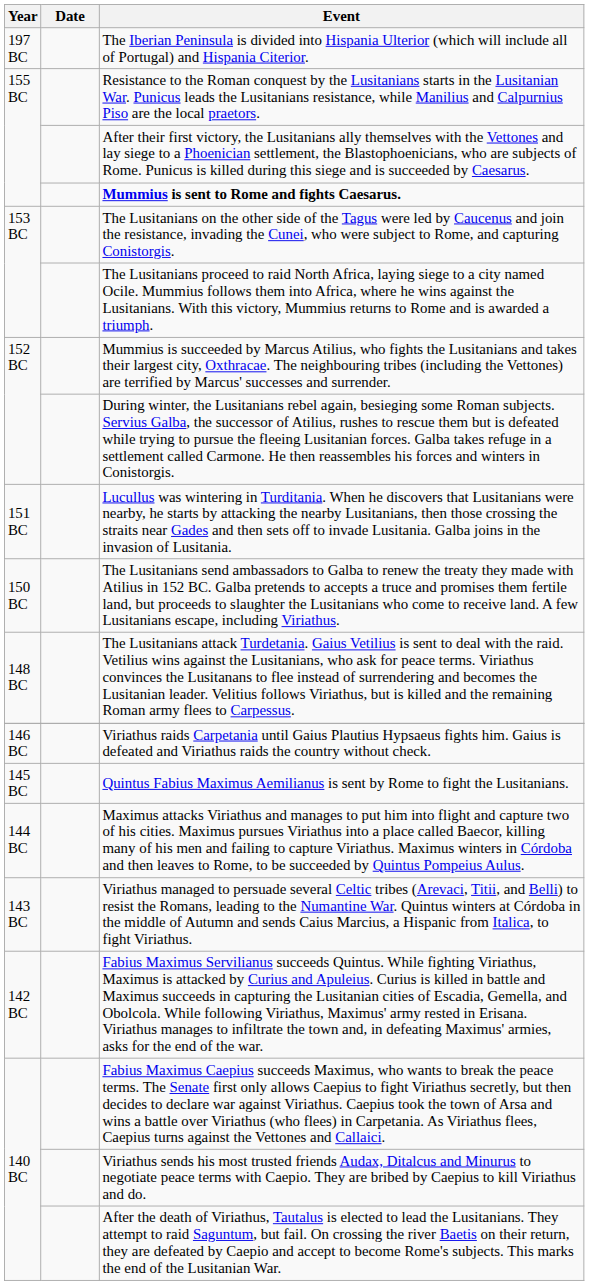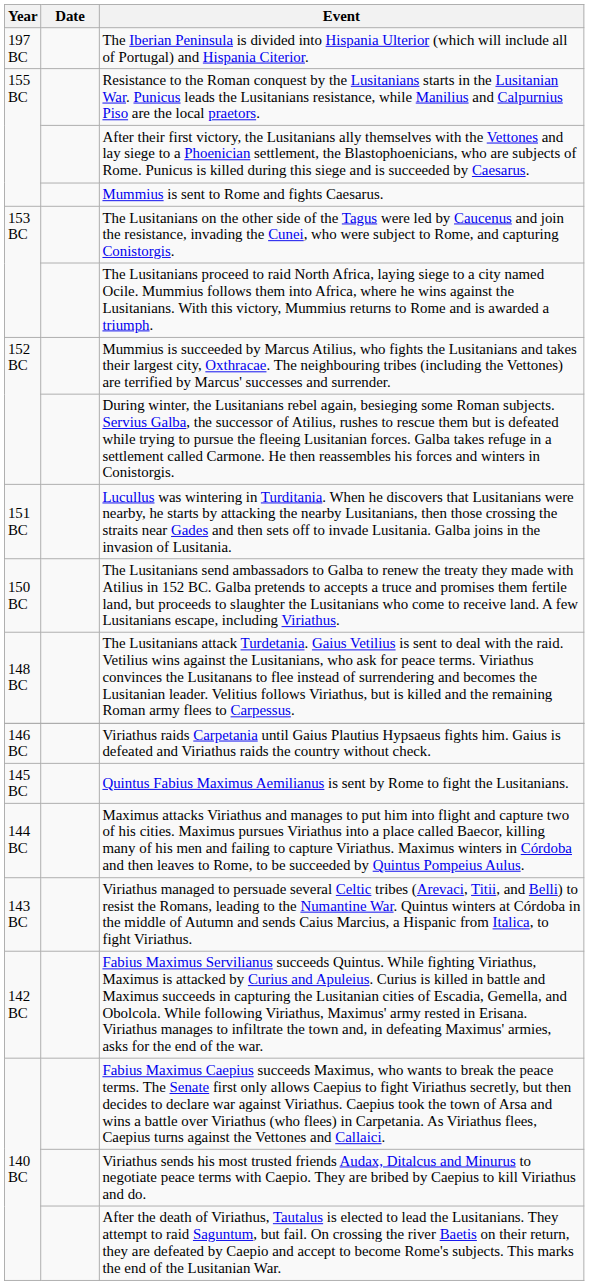(252, 194) bold -> (243, 194) normal
